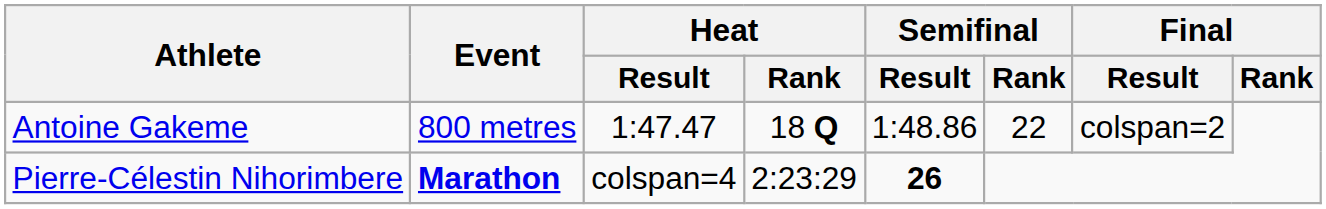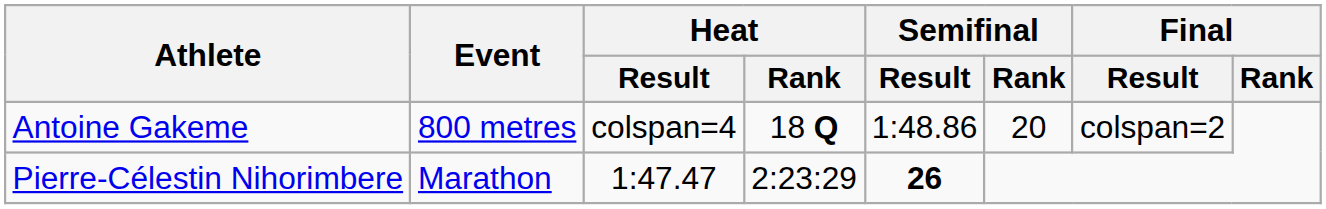(664, 128) 1:47.47 -> (664, 128) colspan=4
(1029, 128) 22 -> (1029, 128) 20
(489, 178) bold -> (485, 178) normal
(664, 178) colspan=4 -> (664, 178) 1:47.47
